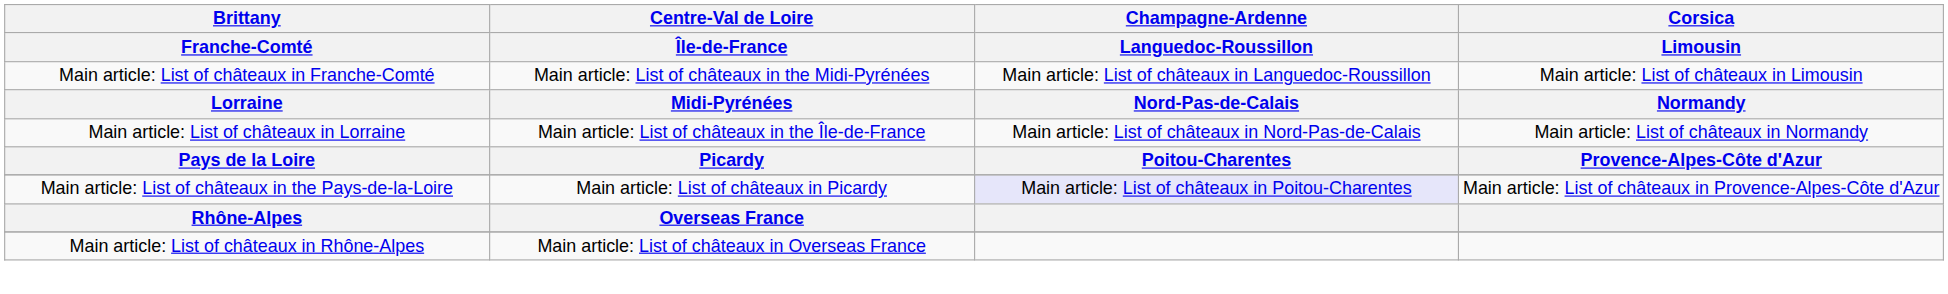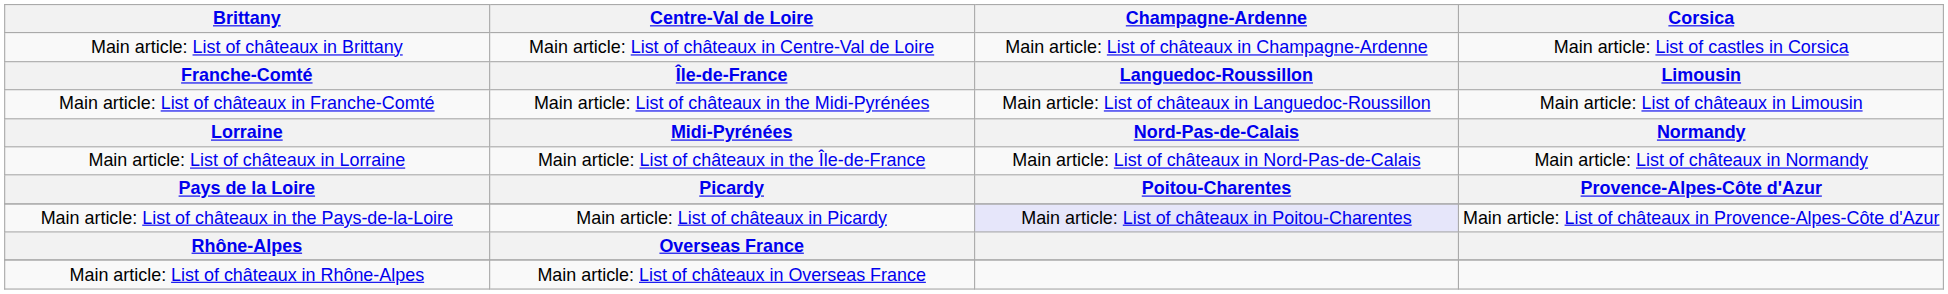+ row: (247, 47)
